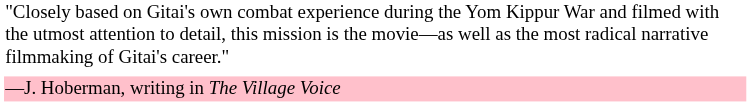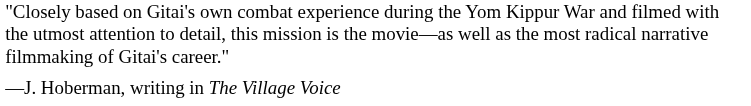(173, 88) pink background -> (173, 88) no background
